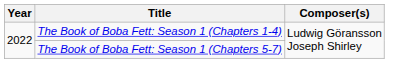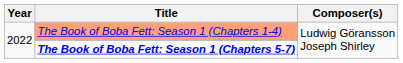(160, 31) no background -> (160, 31) lightsalmon background
(160, 49) normal -> (166, 49) bold
